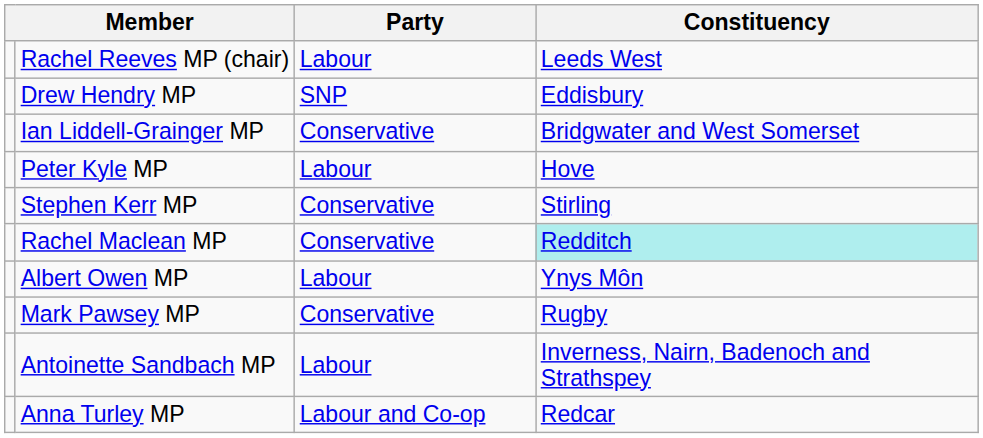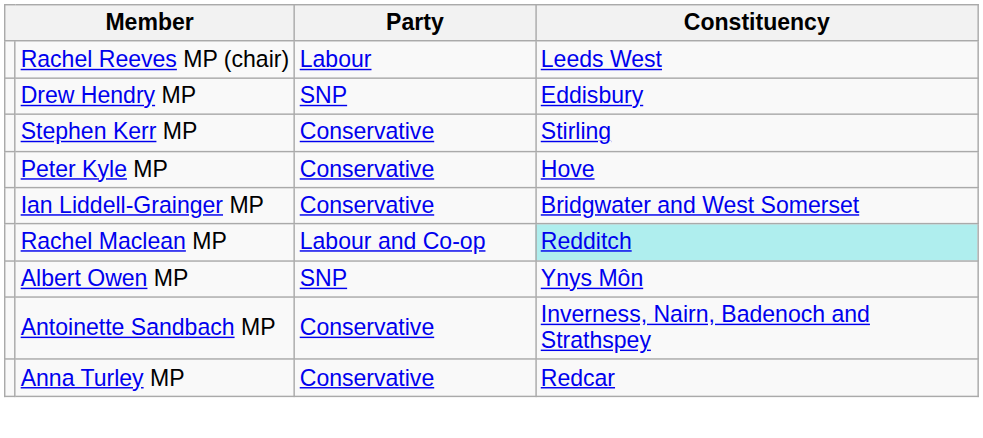rows swapped: (109, 205) <-> (142, 132)
(336, 168) Labour -> (367, 168) Conservative
(367, 242) Conservative -> (393, 242) Labour and Co-op
(336, 278) Labour -> (323, 278) SNP
- row: (110, 315)
(336, 364) Labour -> (367, 328) Conservative
(393, 414) Labour and Co-op -> (367, 377) Conservative
